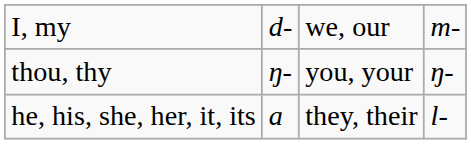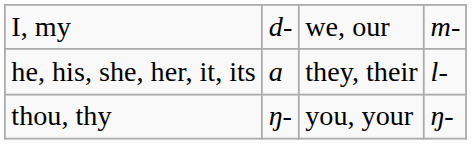rows swapped: (61, 71) <-> (134, 116)
